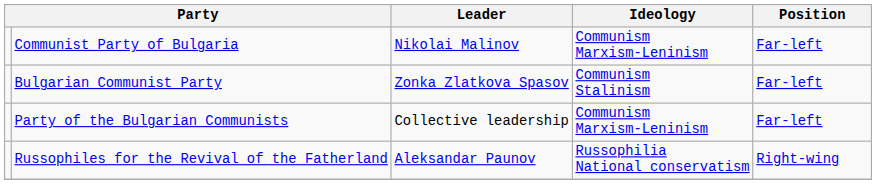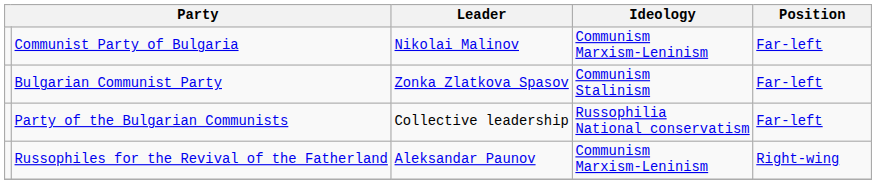(642, 122) Communism Marxism-Leninism -> (663, 122) Russophilia National conservatism
(663, 160) Russophilia National conservatism -> (642, 160) Communism Marxism-Leninism
